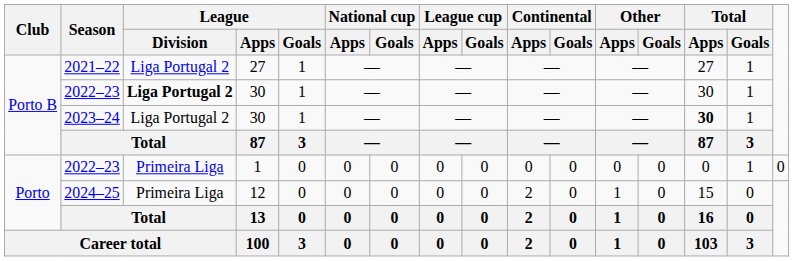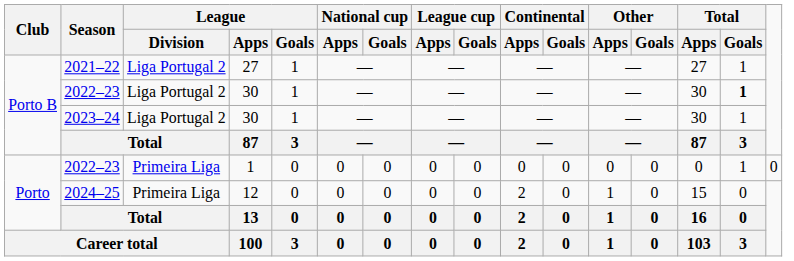(180, 92) bold -> (176, 92) normal
(750, 92) normal -> (743, 92) bold
(706, 117) bold -> (699, 117) normal
